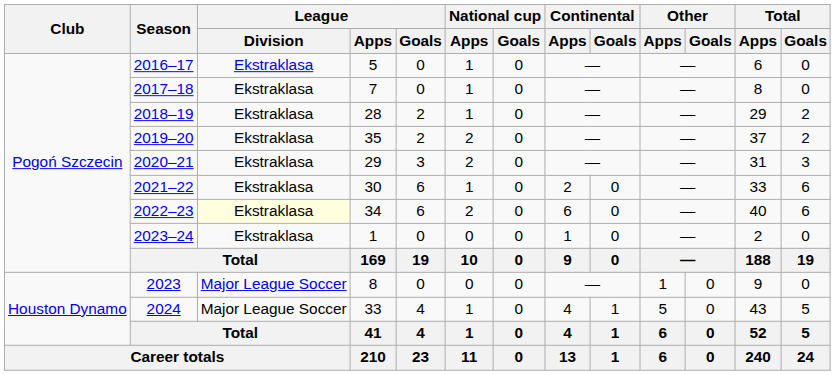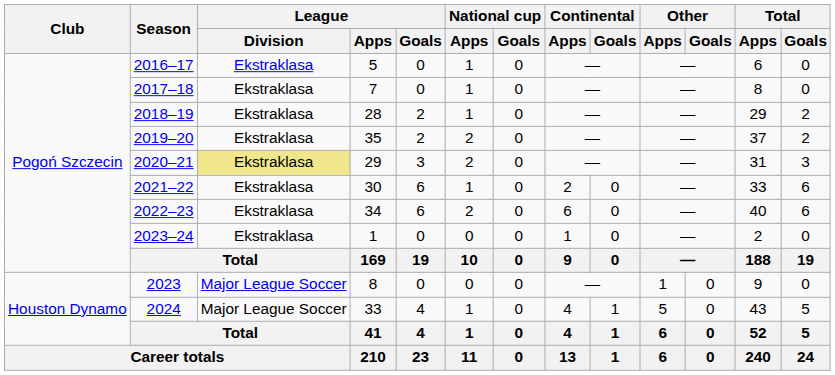(274, 162) no background -> (274, 162) khaki background
(274, 211) lightyellow background -> (274, 211) no background
